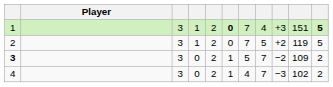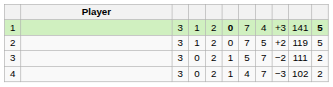(300, 27) 151 -> (300, 27) 141
(13, 58) bold -> (13, 58) normal
(300, 58) 109 -> (300, 58) 111
